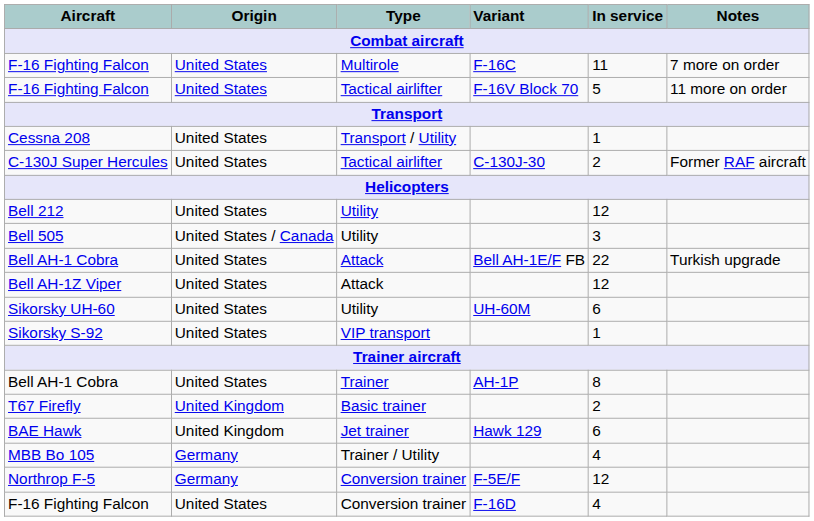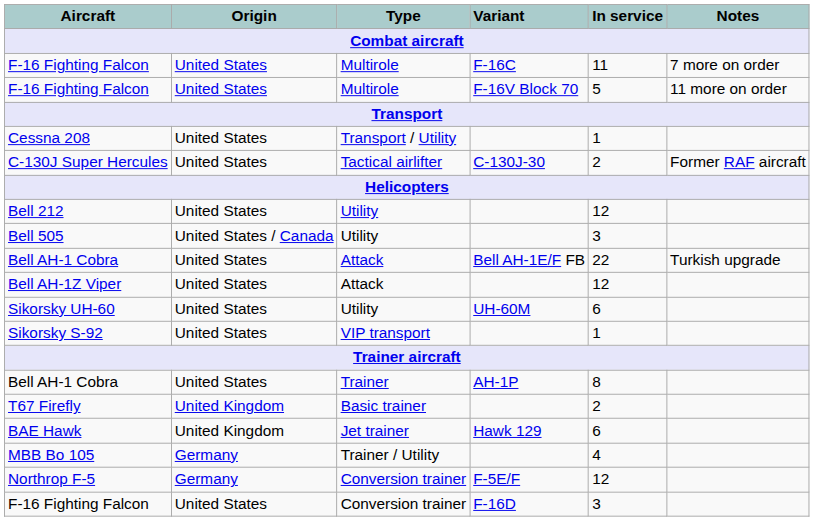(391, 89) Tactical airlifter -> (370, 89) Multirole
(596, 503) 4 -> (596, 503) 3
